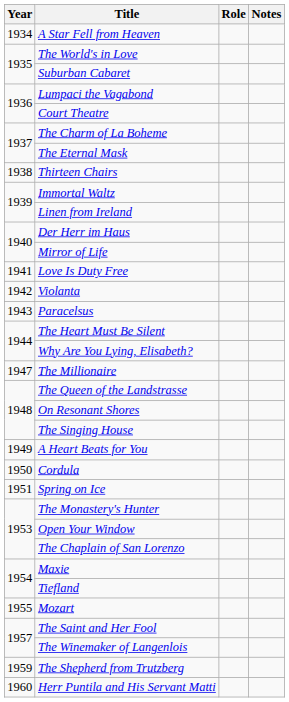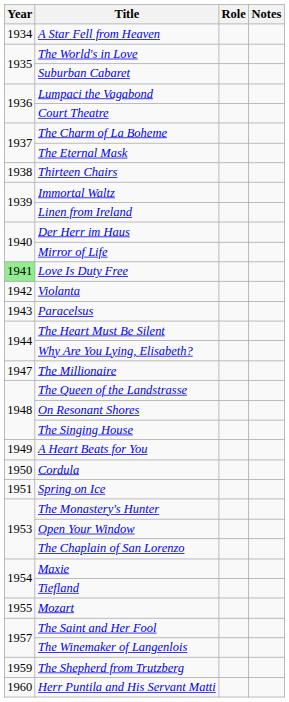(20, 271) no background -> (20, 271) lightgreen background
